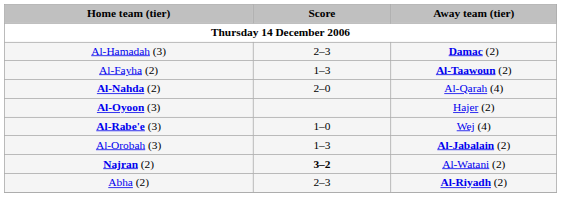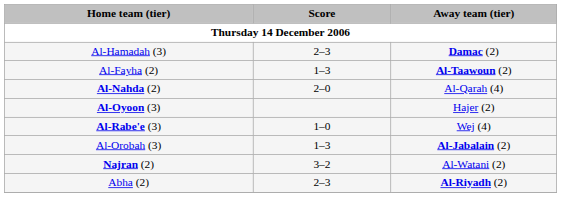(322, 164) bold -> (322, 164) normal
